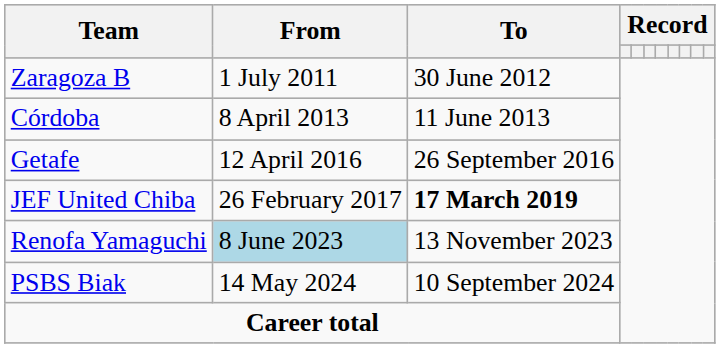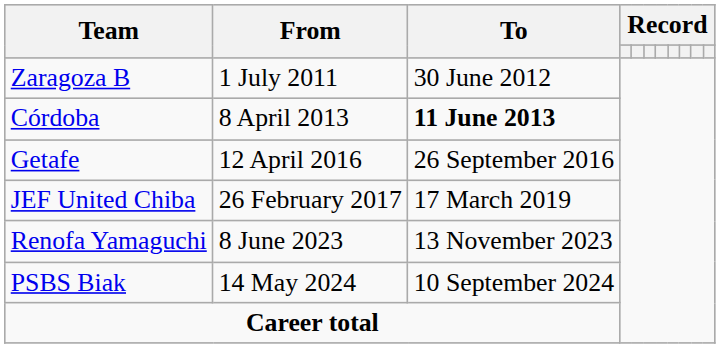(482, 118) normal -> (485, 118) bold
(496, 200) bold -> (492, 200) normal
(281, 241) lightblue background -> (281, 241) no background
